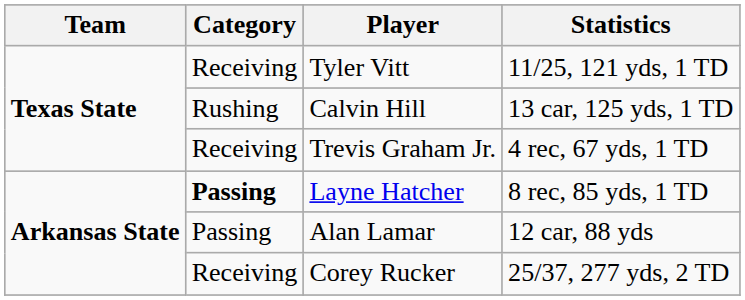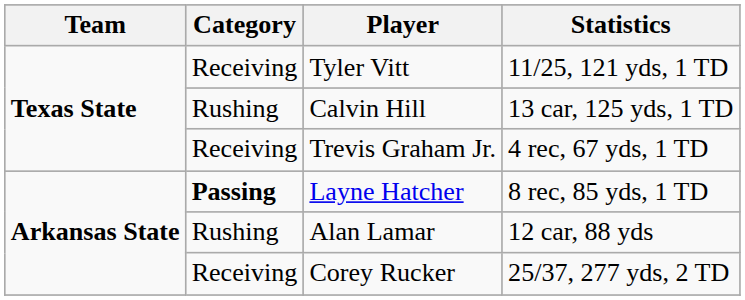(232, 232) Passing -> (235, 232) Rushing
